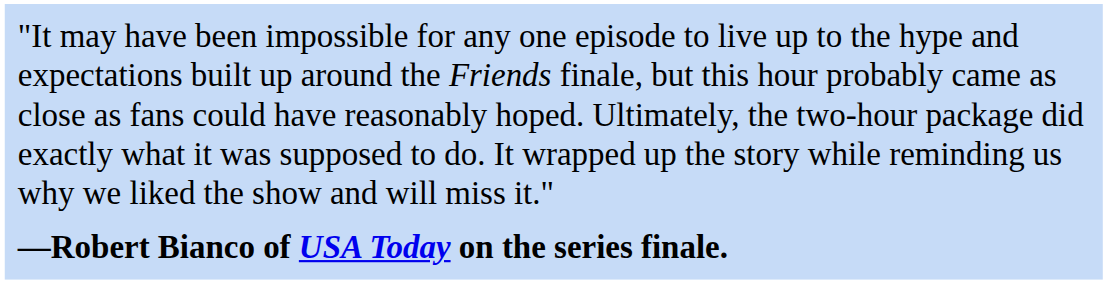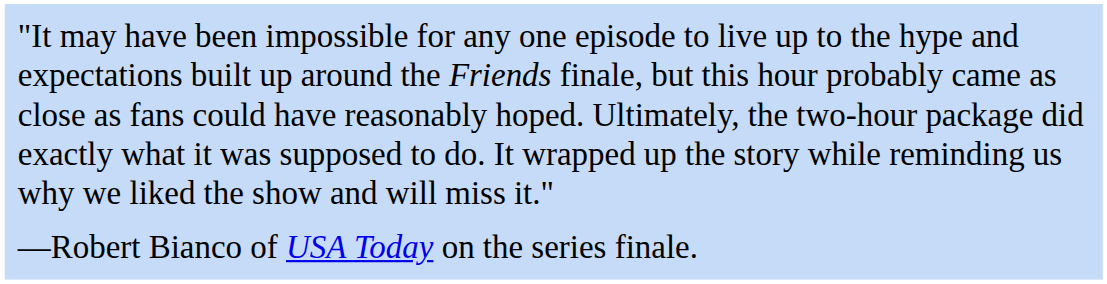(373, 246) bold -> (358, 246) normal
